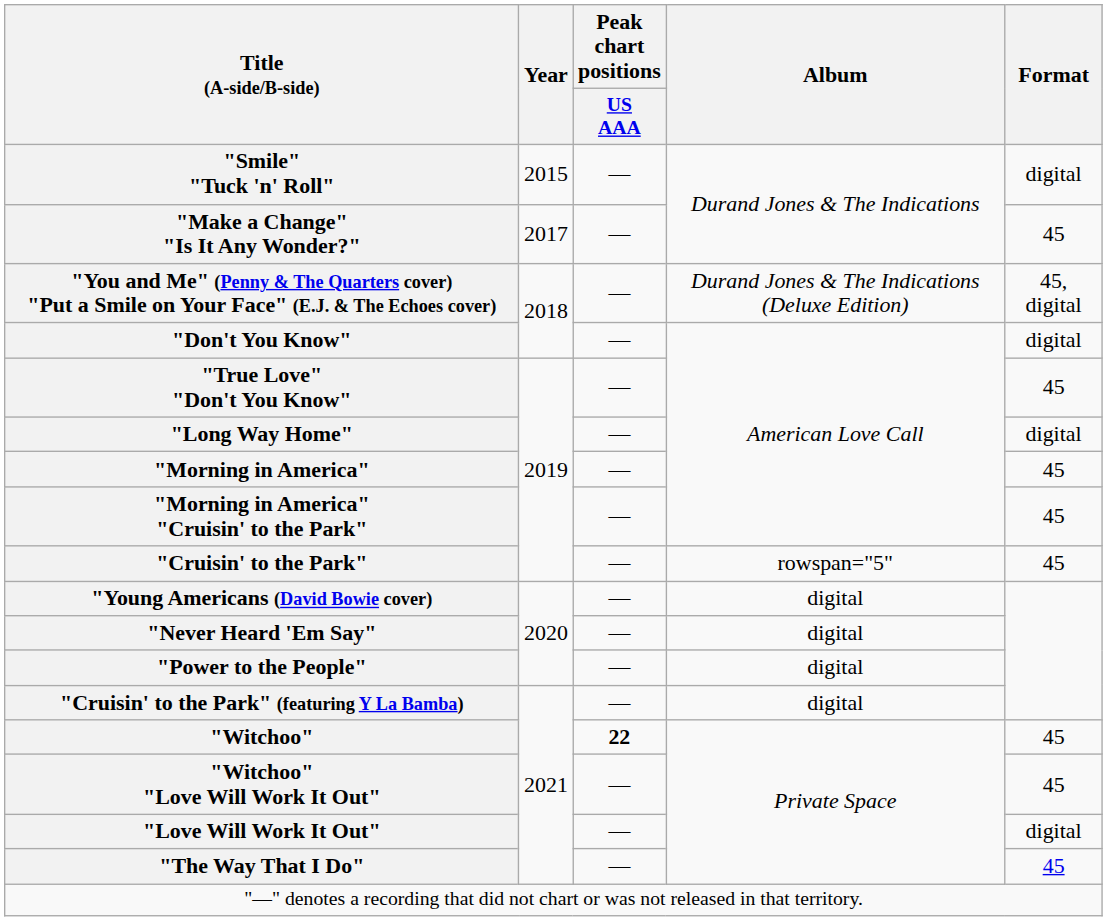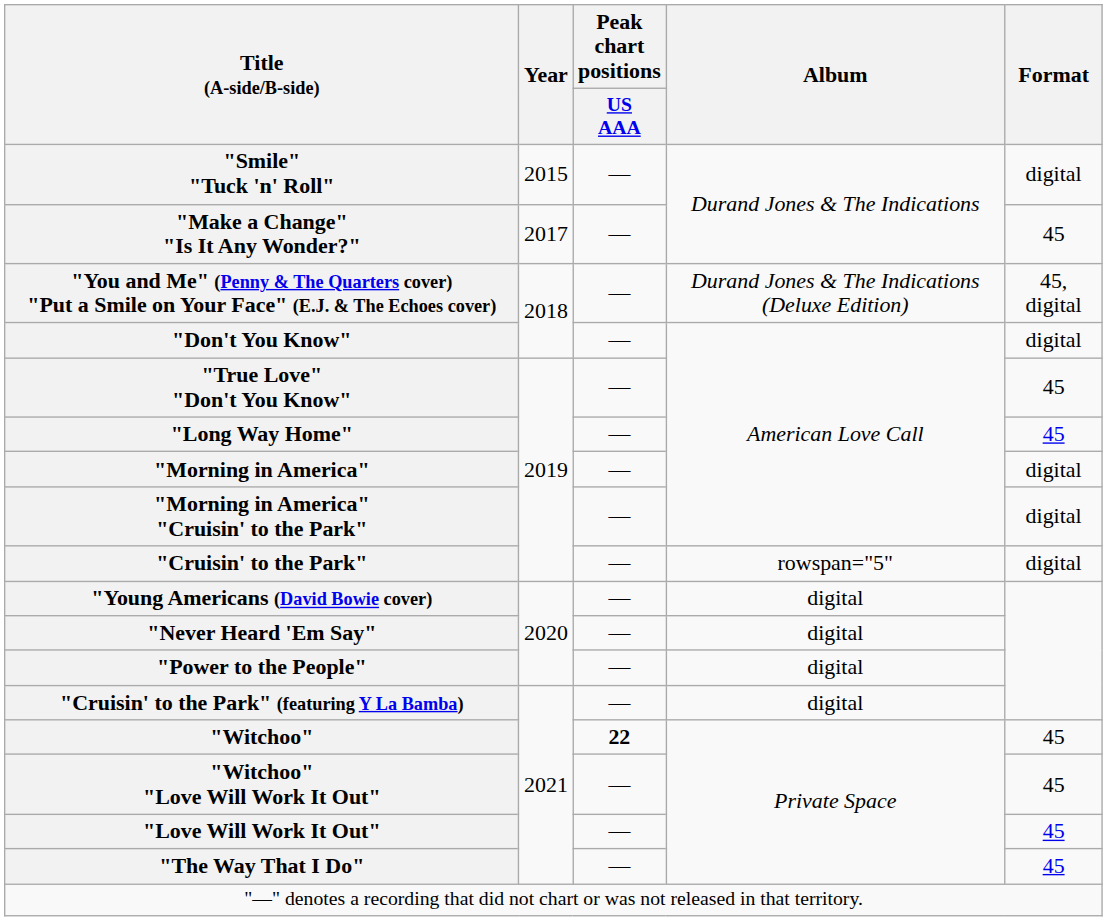(1054, 434) digital -> (1054, 434) 45
(1054, 469) 45 -> (1054, 469) digital
(1054, 516) 45 -> (1054, 516) digital
(1054, 563) 45 -> (1054, 563) digital
(1054, 831) digital -> (1054, 831) 45
